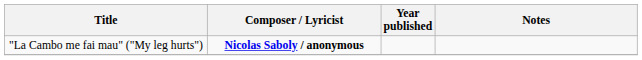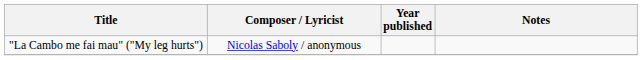(294, 45) bold -> (294, 45) normal
